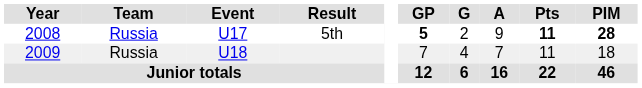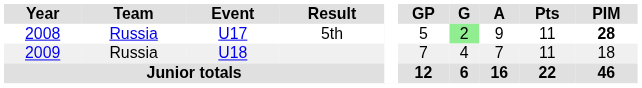(423, 33) bold -> (423, 33) normal
(464, 33) no background -> (464, 33) lightgreen background
(547, 33) bold -> (547, 33) normal
